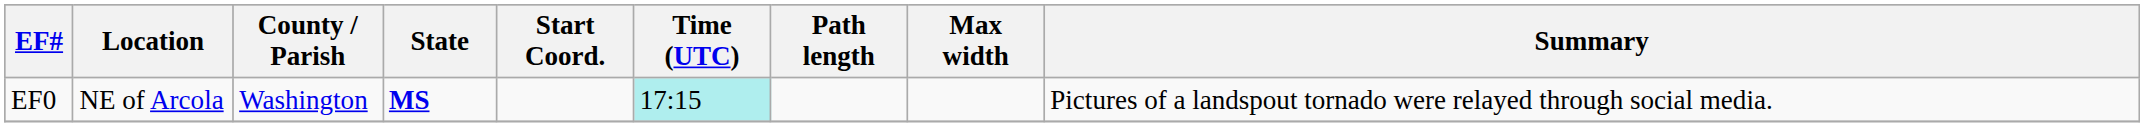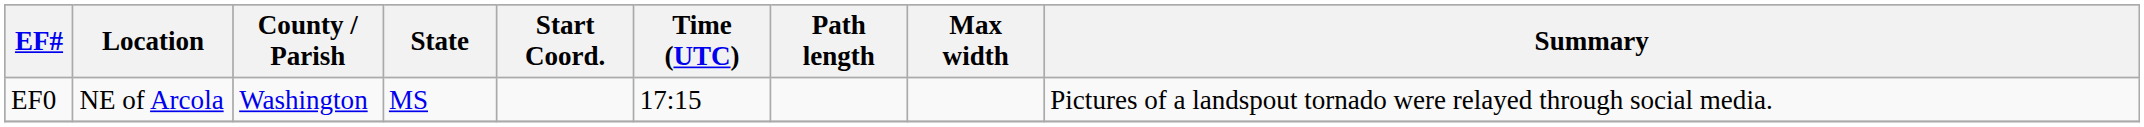(409, 99) bold -> (408, 99) normal
(671, 99) paleturquoise background -> (671, 99) no background
